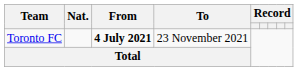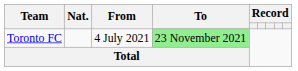(123, 38) bold -> (122, 38) normal
(203, 38) no background -> (201, 38) lightgreen background
